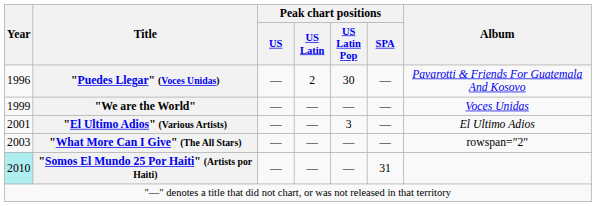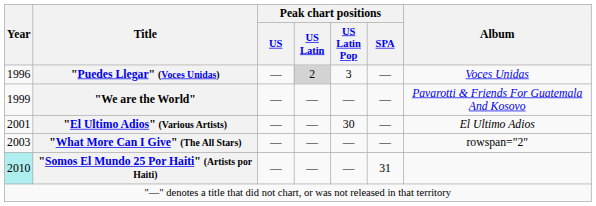(312, 81) no background -> (312, 74) lightgrey background
(349, 81) 30 -> (349, 74) 3
(497, 81) Pavarotti & Friends For Guatemala And Kosovo -> (497, 74) Voces Unidas
(497, 106) Voces Unidas -> (497, 99) Pavarotti & Friends For Guatemala And Kosovo
(349, 124) 3 -> (349, 124) 30
